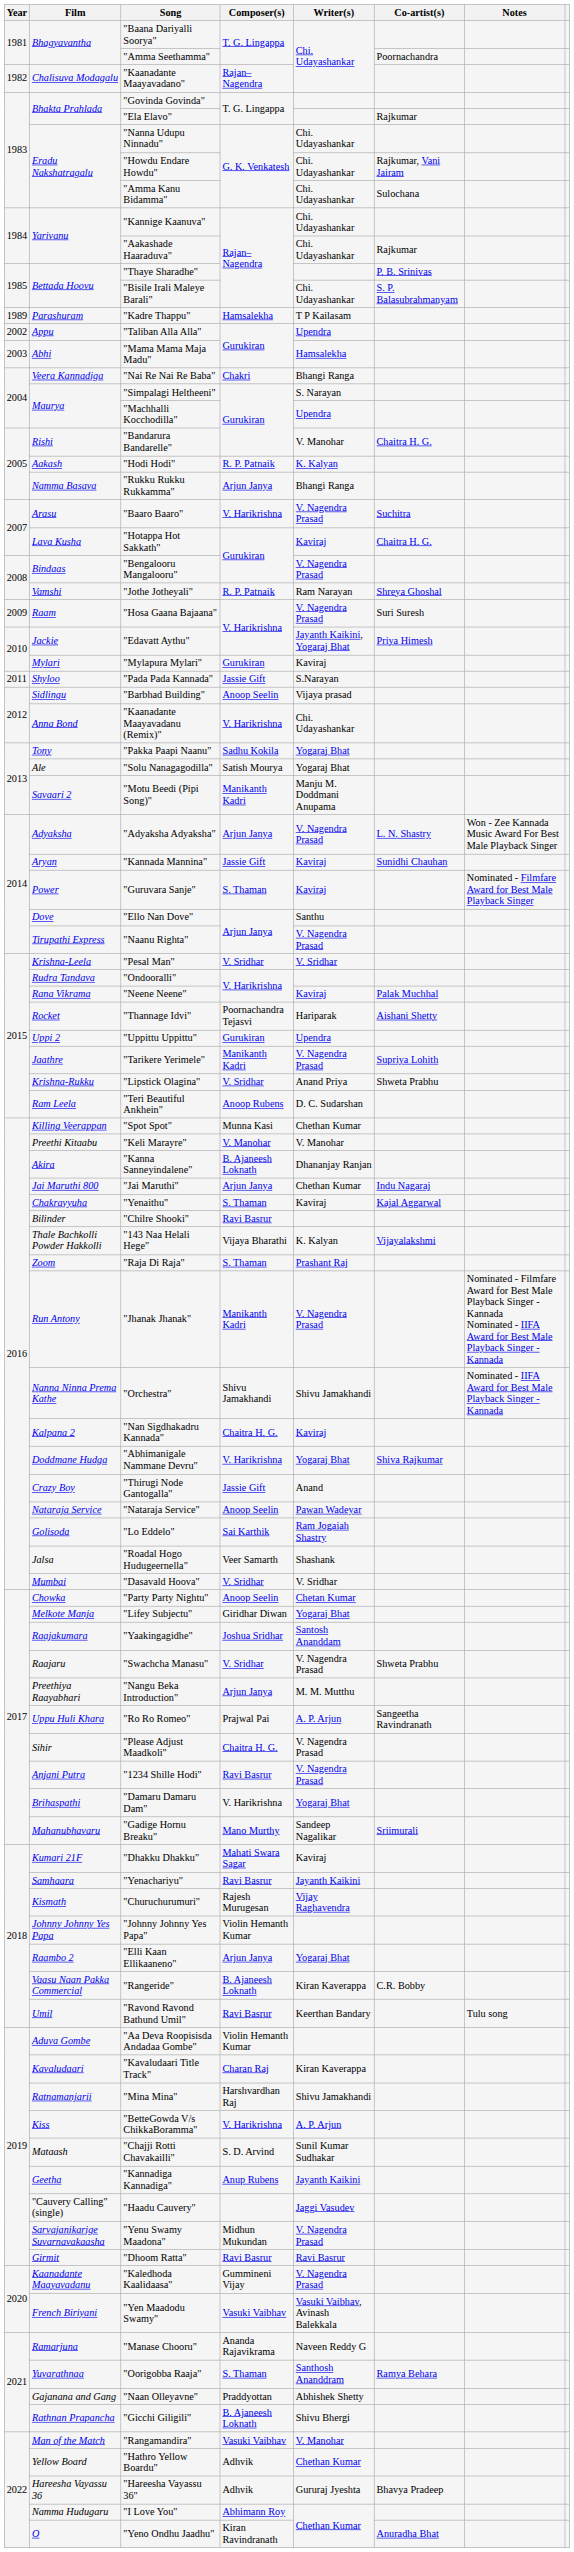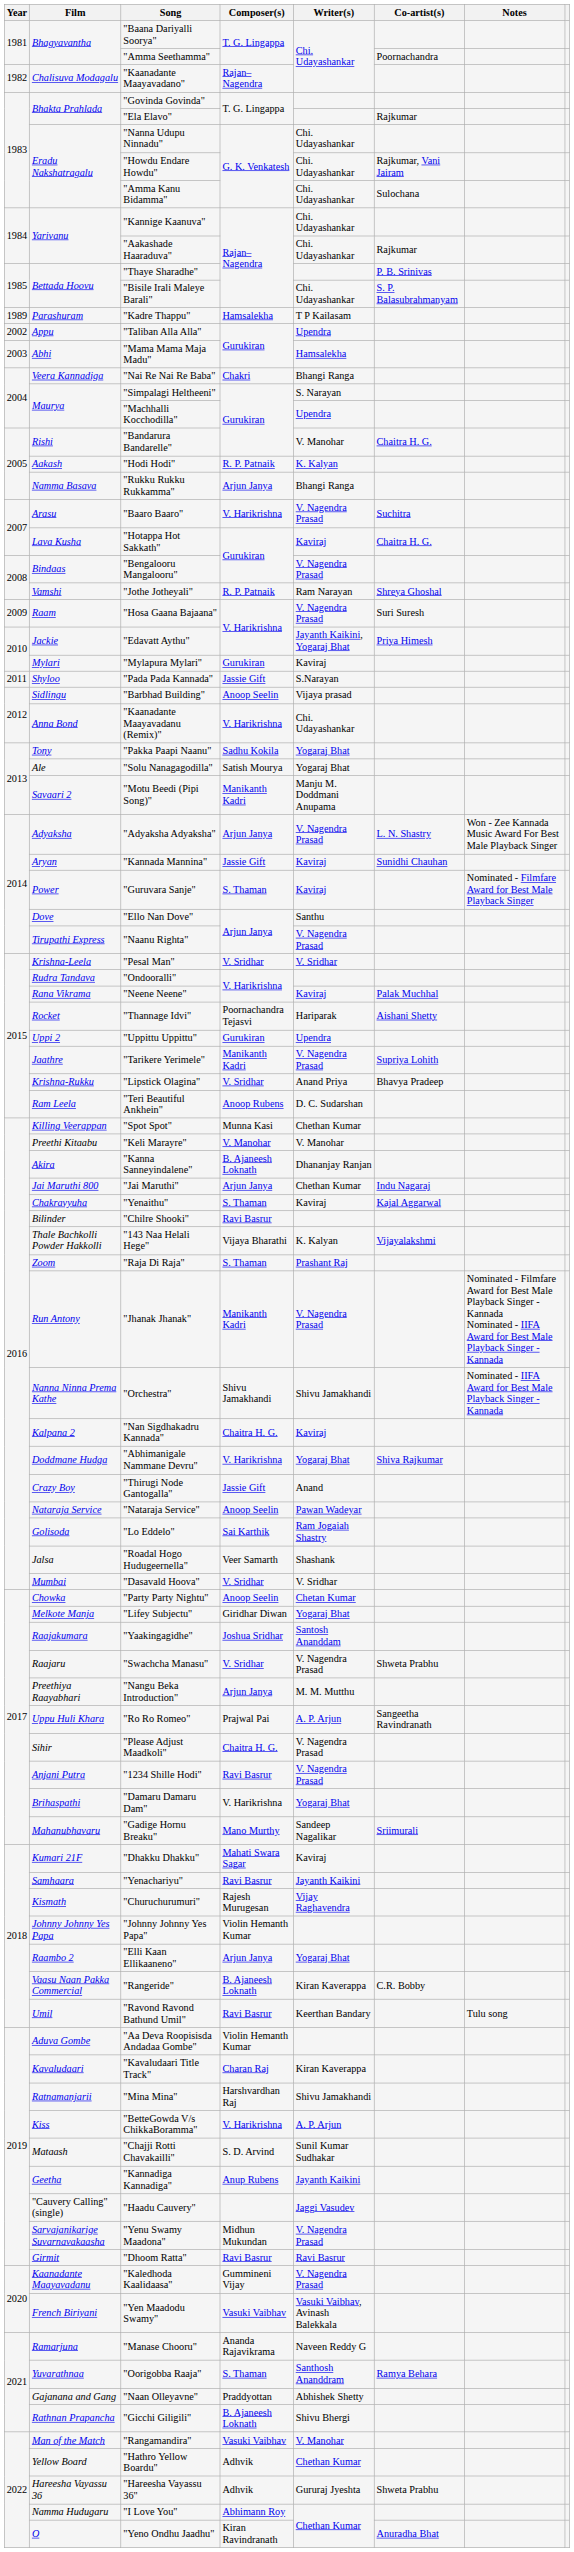(407, 1082) Shweta Prabhu -> (410, 1082) Bhavya Pradeep
(410, 2490) Bhavya Pradeep -> (407, 2490) Shweta Prabhu
